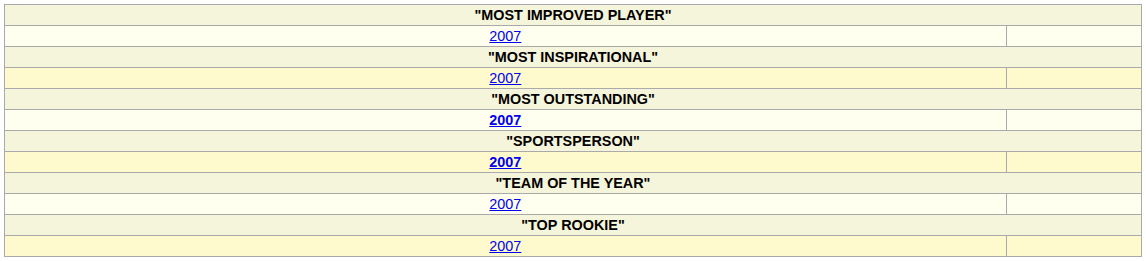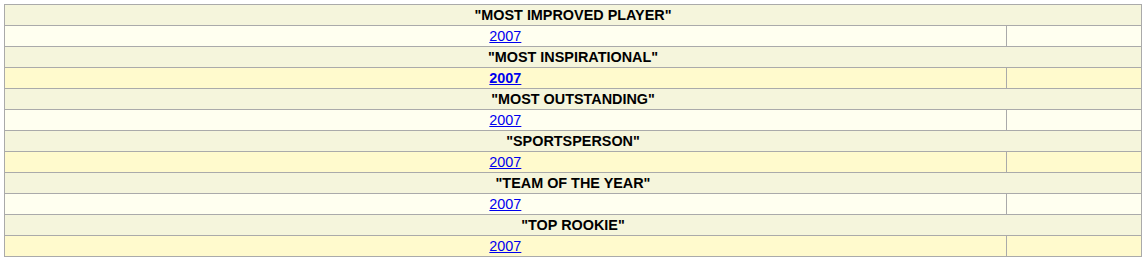(505, 78) normal -> (505, 78) bold
(505, 120) bold -> (505, 120) normal
(505, 162) bold -> (505, 162) normal
